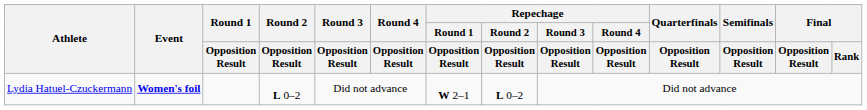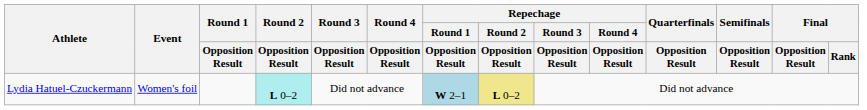(169, 88) bold -> (167, 88) normal
(287, 95) no background -> (283, 95) paleturquoise background
(454, 95) no background -> (451, 95) lightblue background
(510, 95) no background -> (506, 95) khaki background
